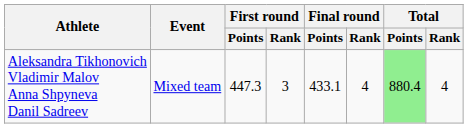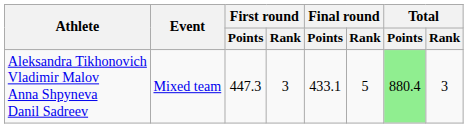(365, 86) 4 -> (365, 86) 5
(445, 86) 4 -> (445, 86) 3
